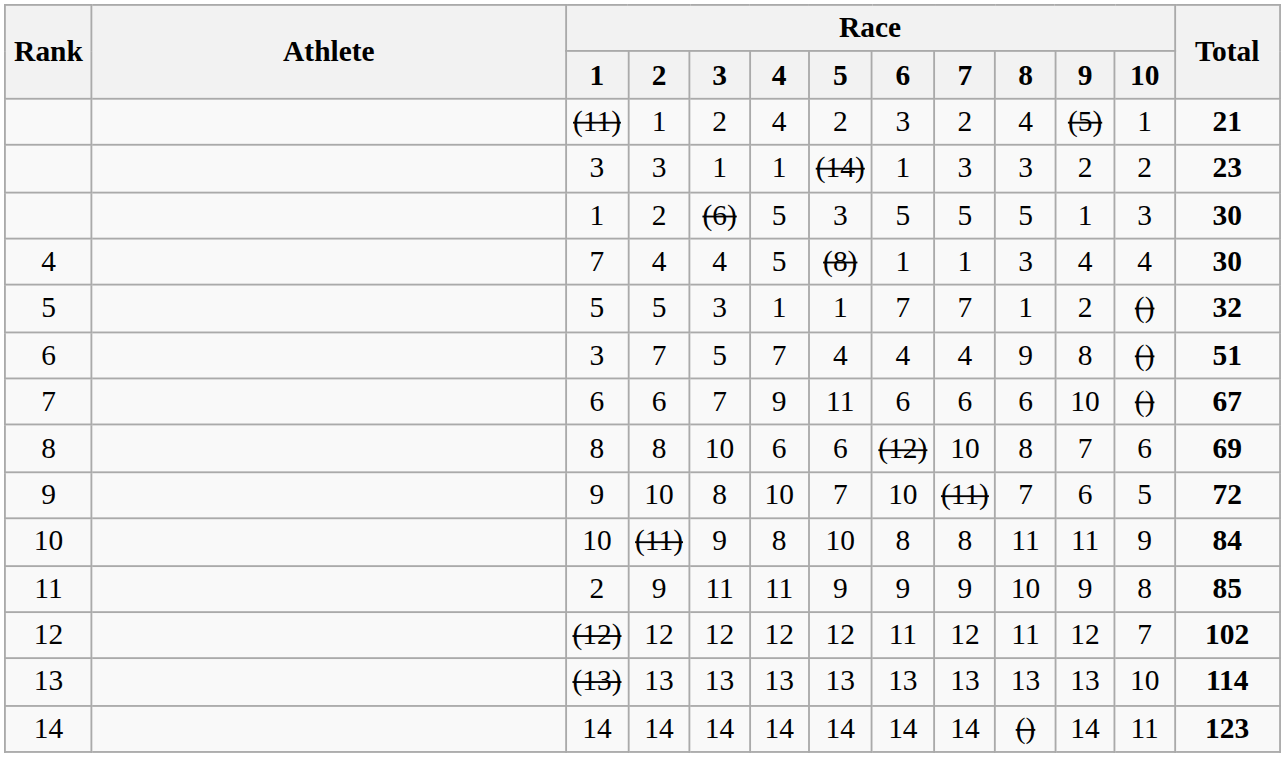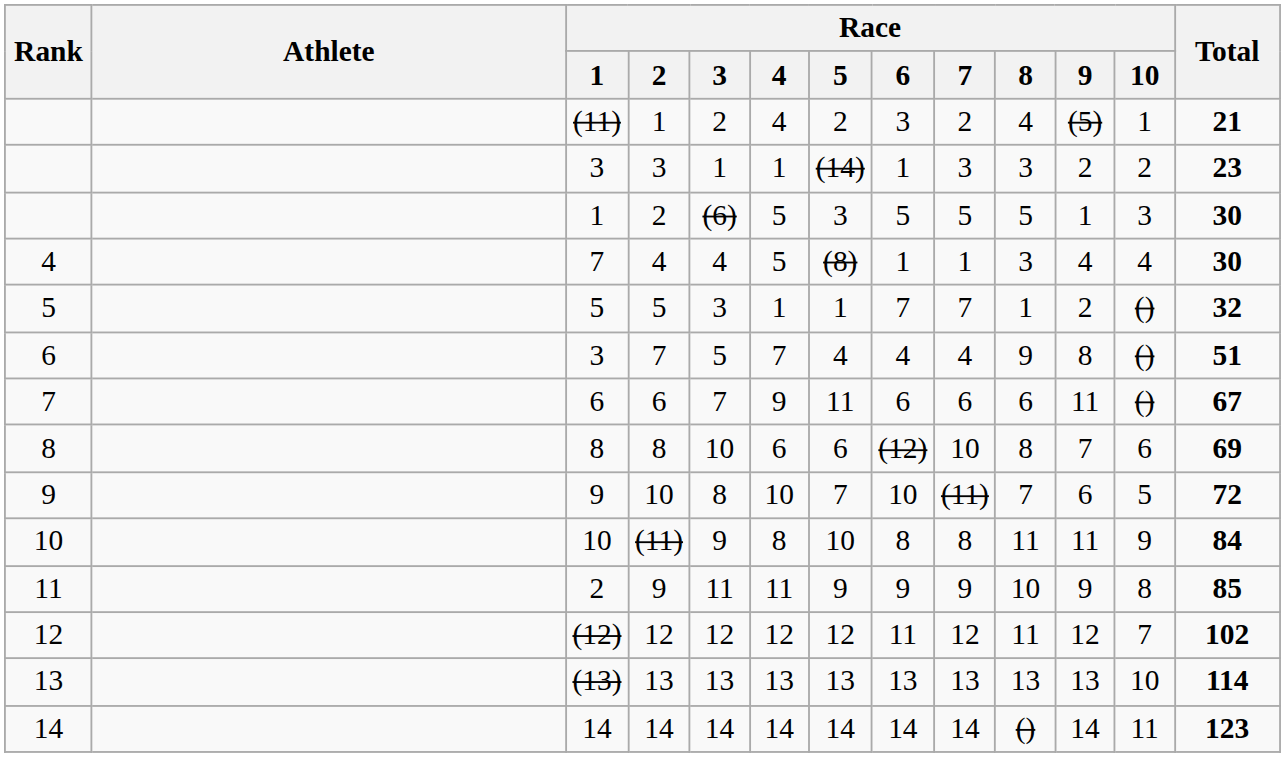(1085, 401) 10 -> (1085, 401) 11
